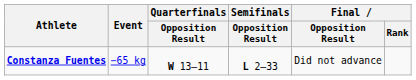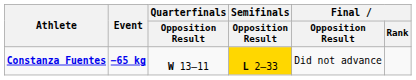(128, 60) normal -> (128, 60) bold
(260, 66) no background -> (260, 66) gold background
